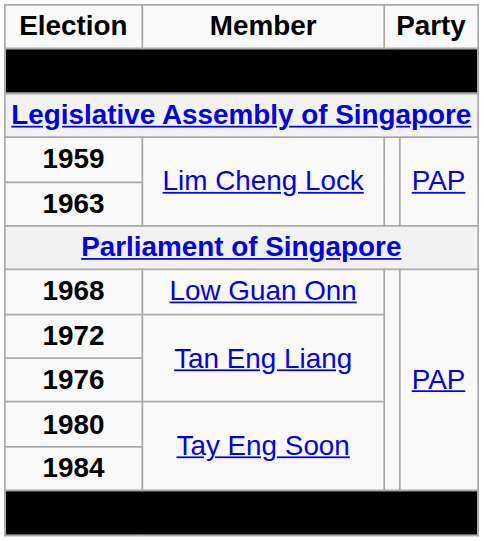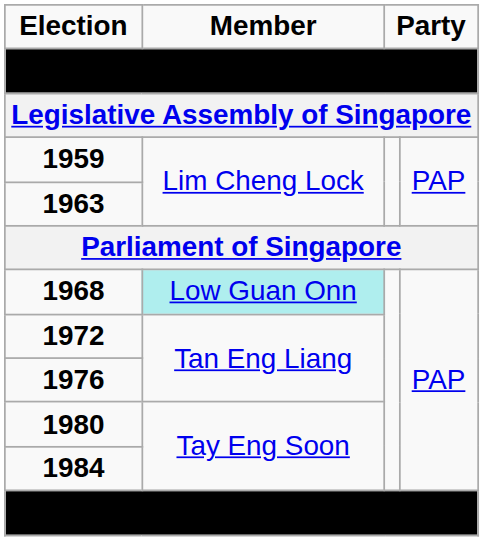(263, 291) no background -> (263, 291) paleturquoise background
